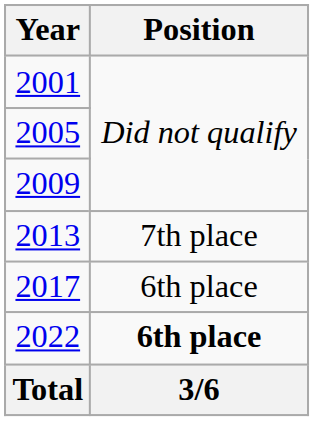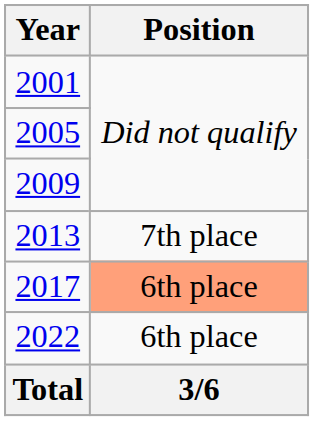(199, 286) no background -> (199, 286) lightsalmon background
(199, 337) bold -> (199, 337) normal
